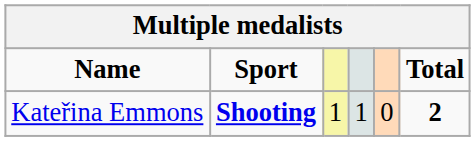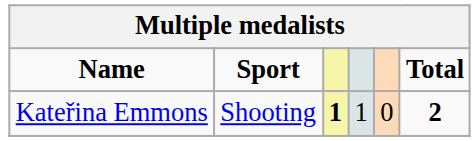(266, 113) bold -> (268, 113) normal
(335, 113) normal -> (335, 113) bold
